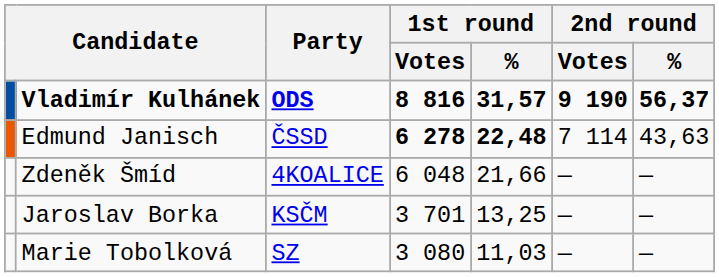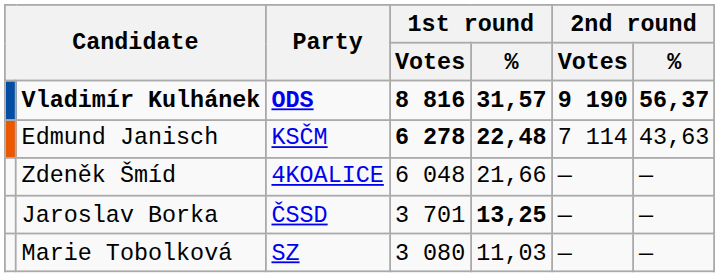(300, 138) ČSSD -> (300, 138) KSČM
(300, 215) KSČM -> (300, 215) ČSSD
(511, 215) normal -> (511, 215) bold
